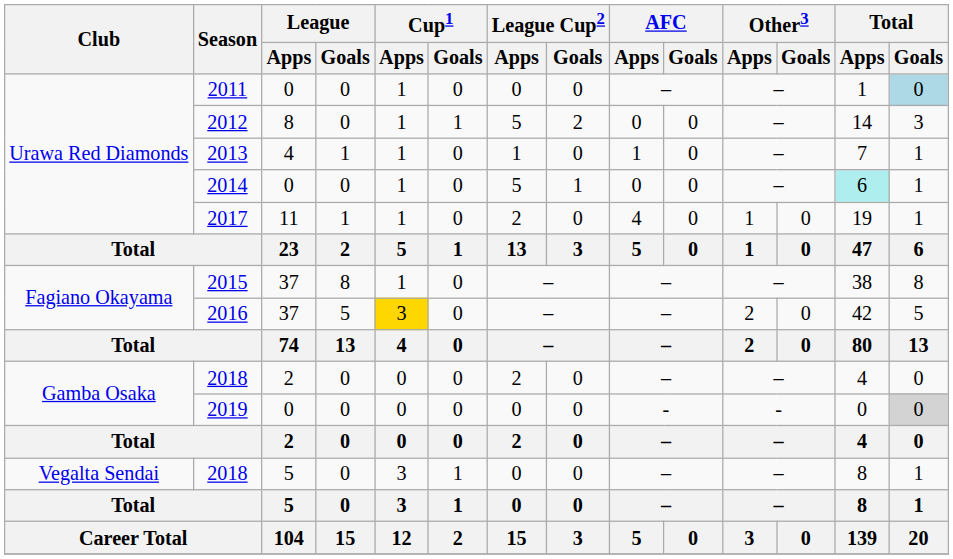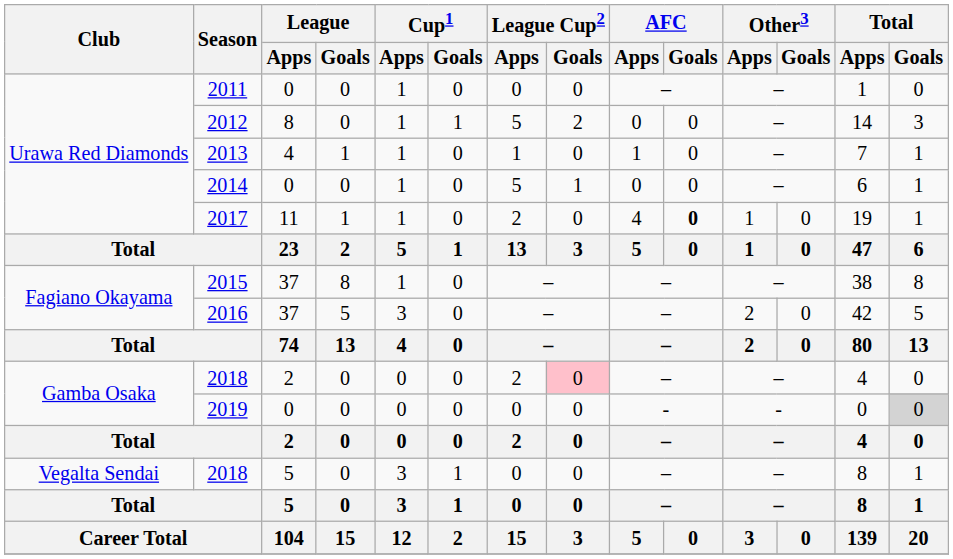(918, 89) lightblue background -> (918, 89) no background
(862, 185) paleturquoise background -> (862, 185) no background
(693, 217) normal -> (693, 217) bold
(402, 313) gold background -> (402, 313) no background
(578, 377) no background -> (578, 377) pink background
